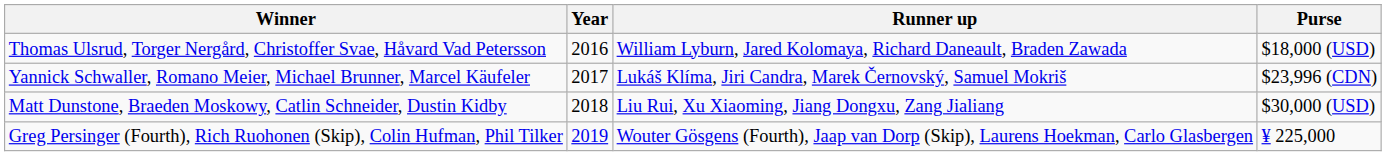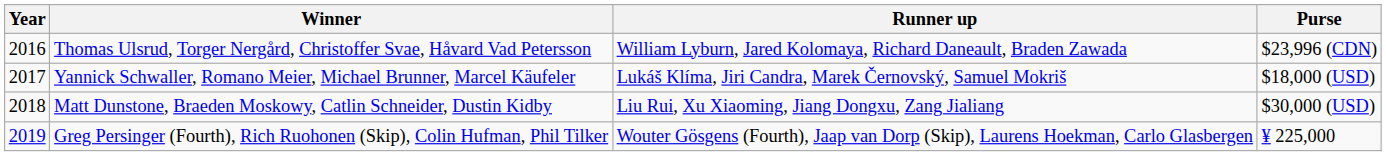columns swapped: (590, 19) <-> (286, 19)
(1318, 48) $18,000 (USD) -> (1319, 48) $23,996 (CDN)
(1319, 77) $23,996 (CDN) -> (1318, 77) $18,000 (USD)
